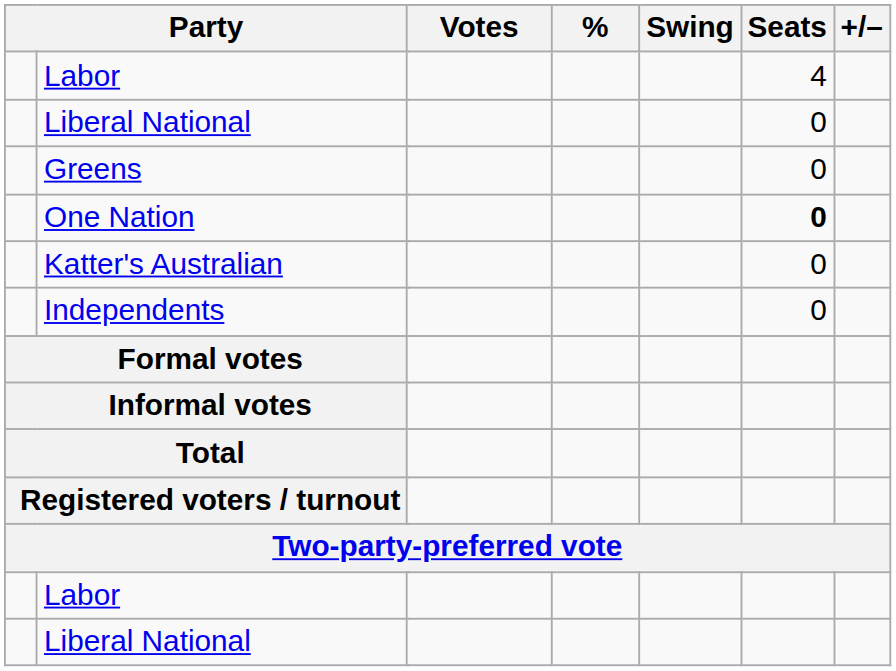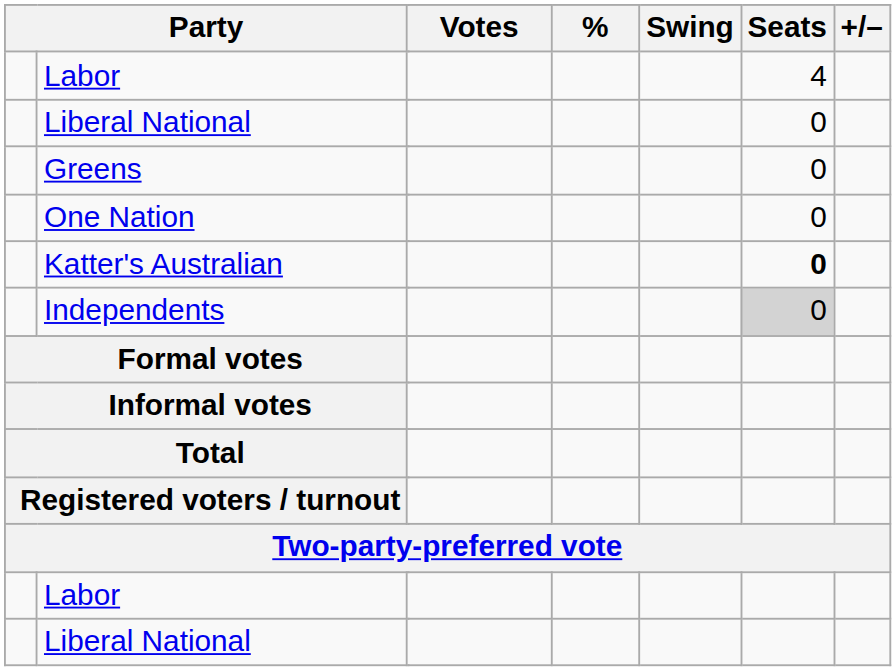(819, 216) bold -> (819, 216) normal
(819, 264) normal -> (819, 264) bold
(819, 311) no background -> (819, 311) lightgrey background
